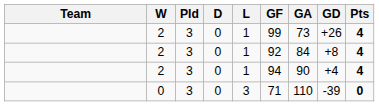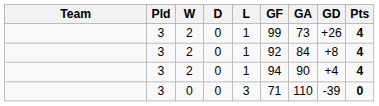columns swapped: (189, 14) <-> (161, 14)
